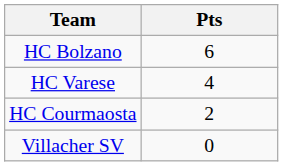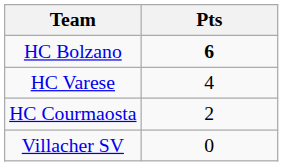(209, 51) normal -> (209, 51) bold
